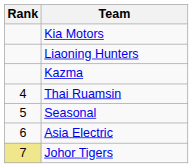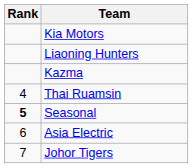(23, 113) normal -> (23, 113) bold
(23, 152) khaki background -> (23, 152) no background
